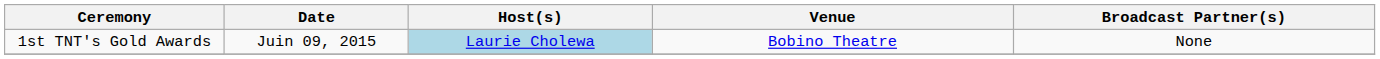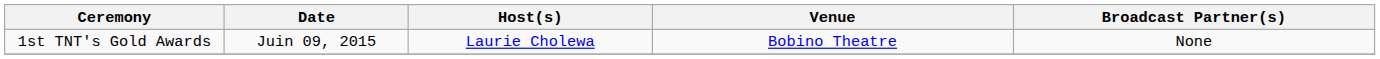(530, 42) lightblue background -> (530, 42) no background
